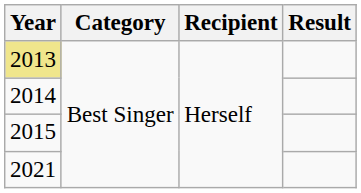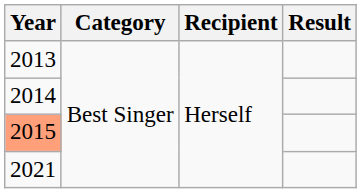(33, 59) khaki background -> (33, 59) no background
(33, 132) no background -> (33, 132) lightsalmon background
